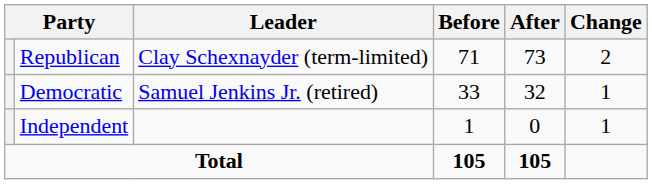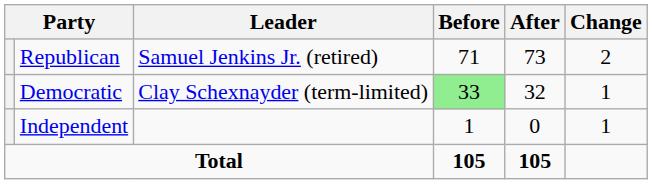(283, 56) Clay Schexnayder (term-limited) -> (258, 56) Samuel Jenkins Jr. (retired)
(258, 91) Samuel Jenkins Jr. (retired) -> (283, 91) Clay Schexnayder (term-limited)
(469, 91) no background -> (469, 91) lightgreen background
